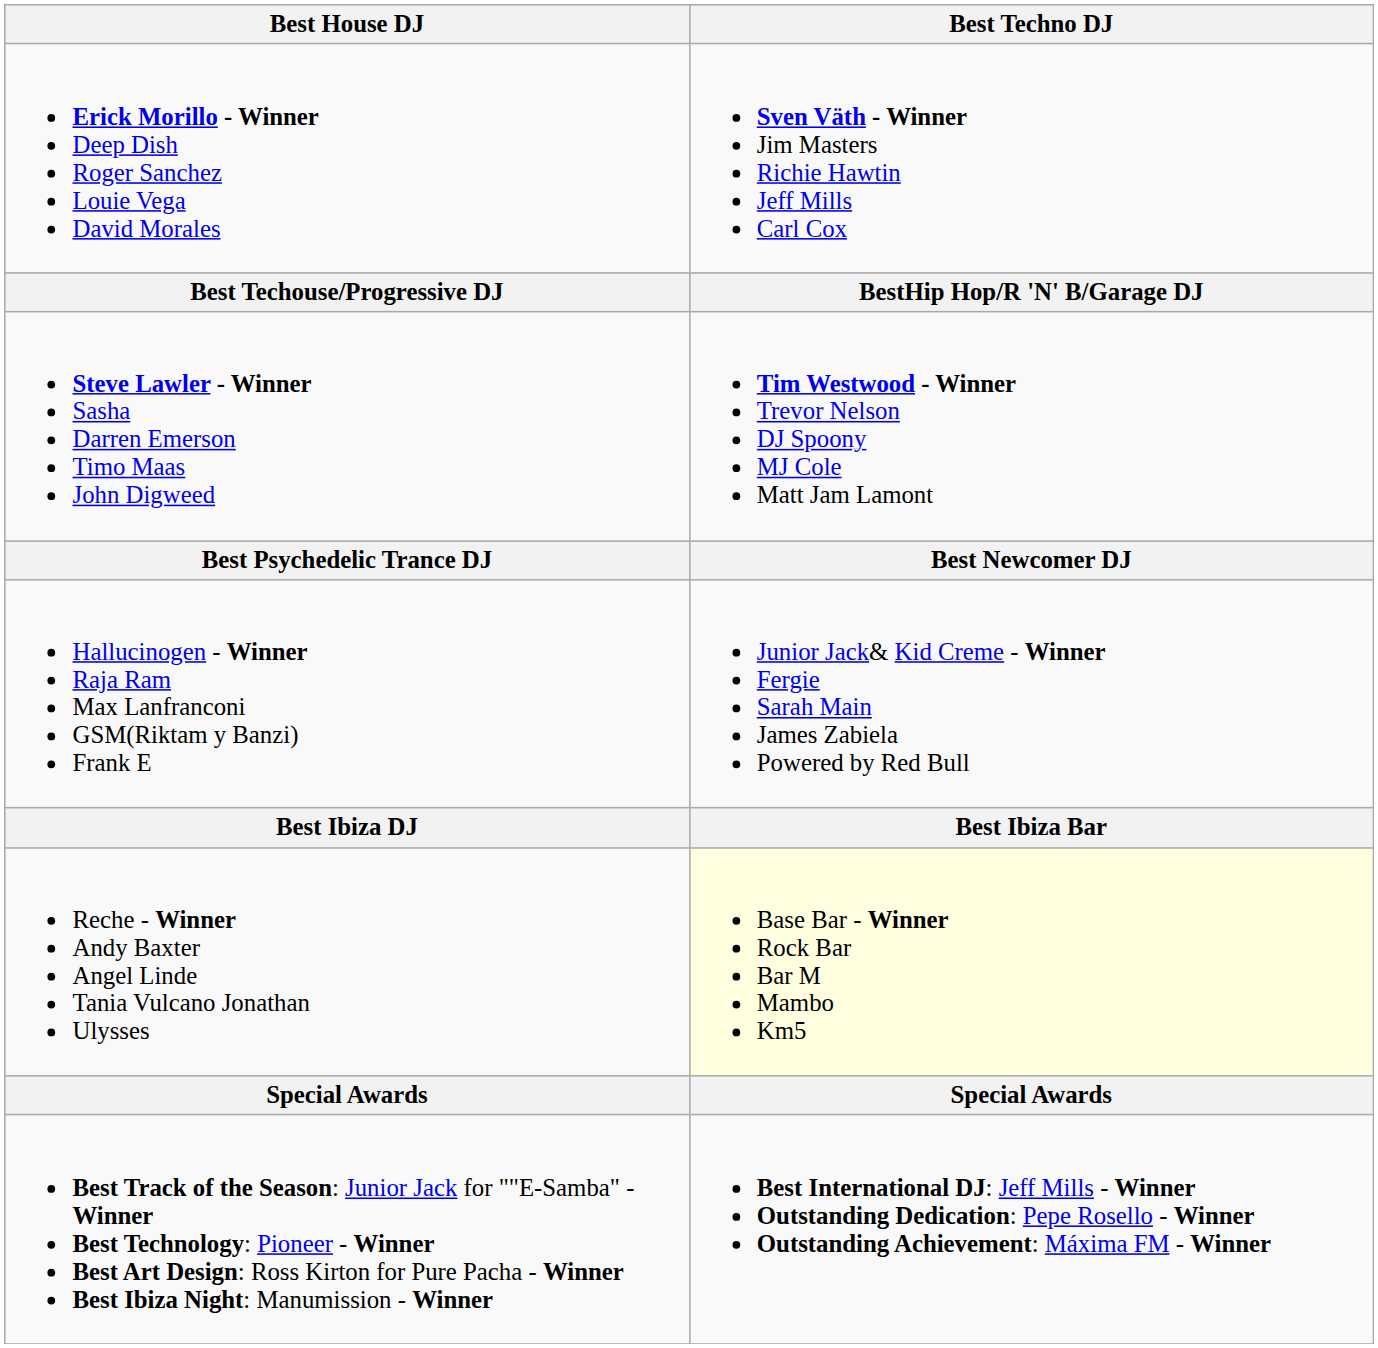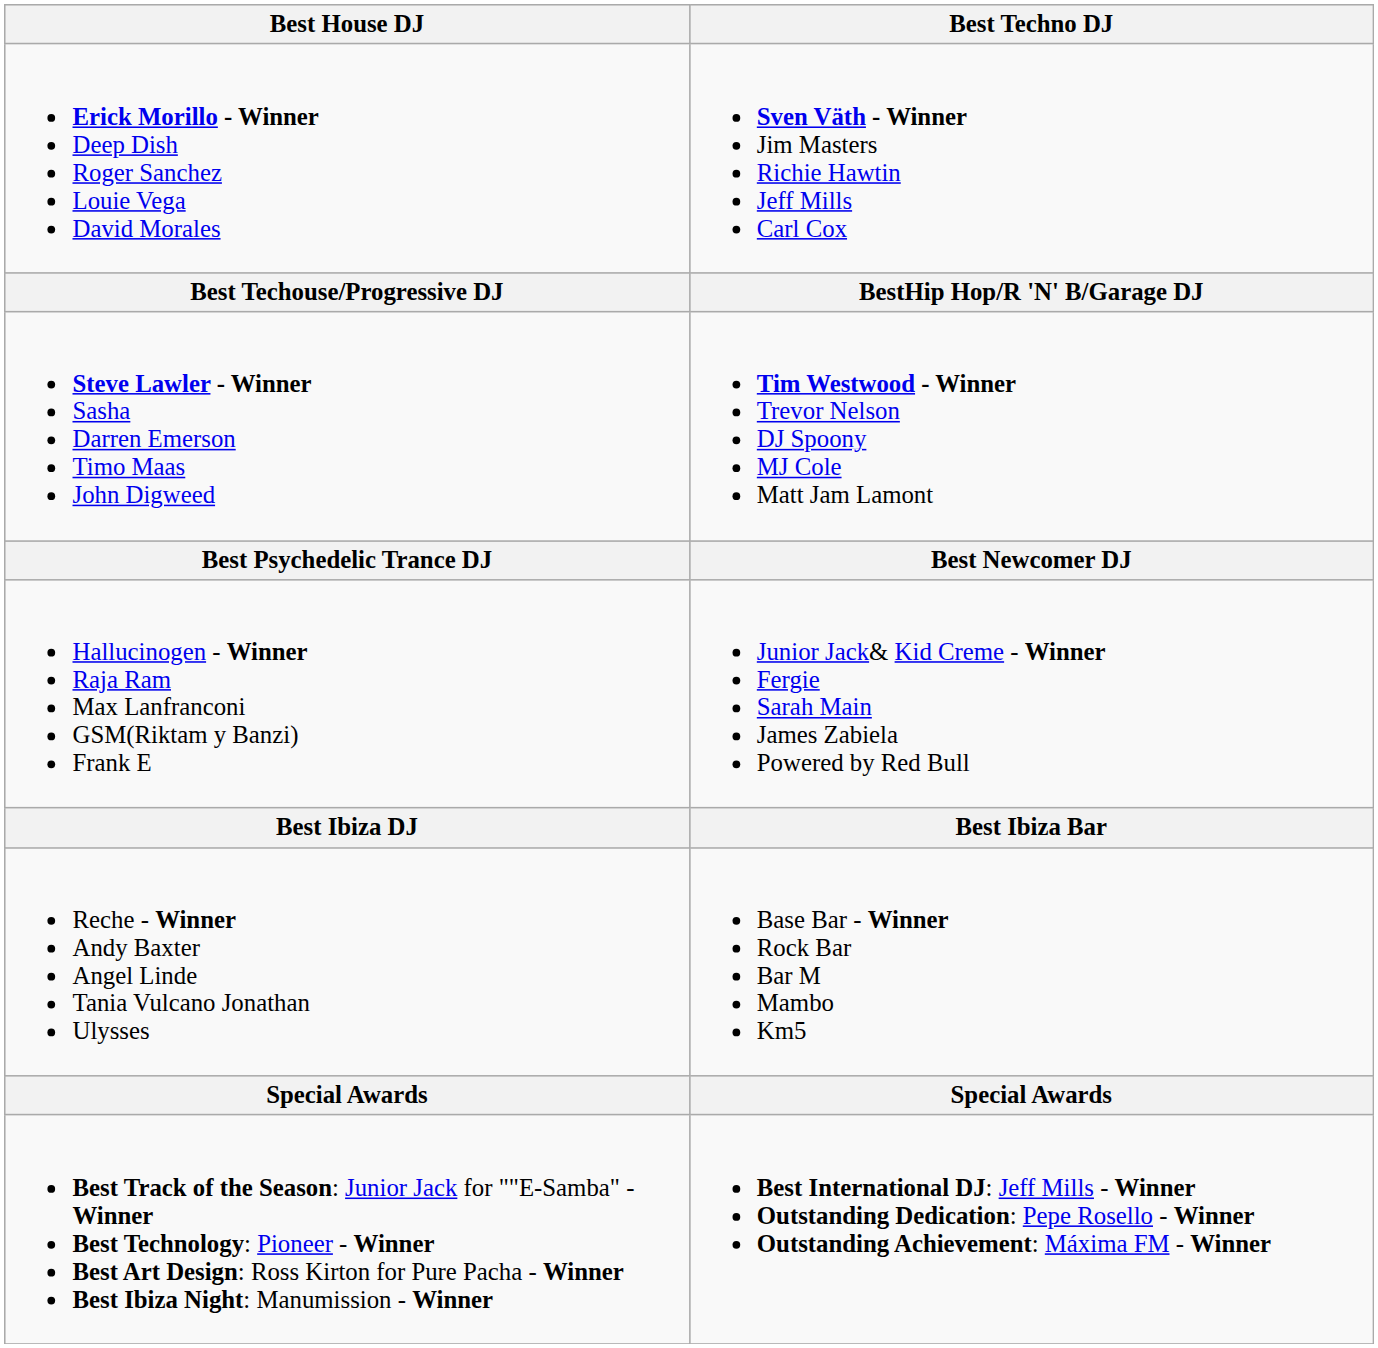(1031, 976) lightyellow background -> (1031, 976) no background
